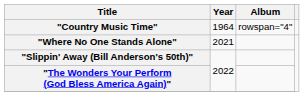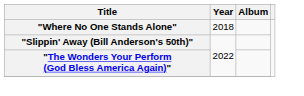- row: (107, 27)
(223, 42) 2021 -> (223, 27) 2018
